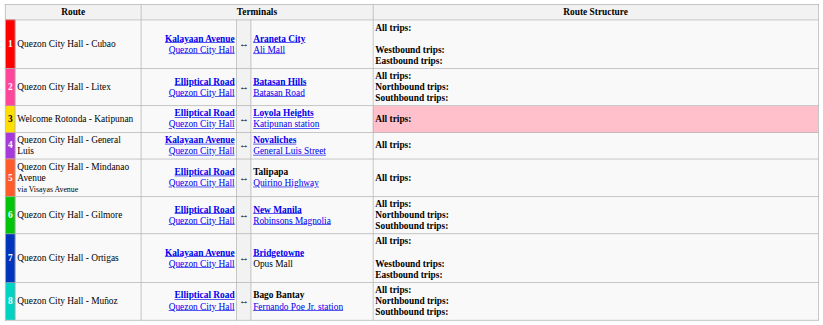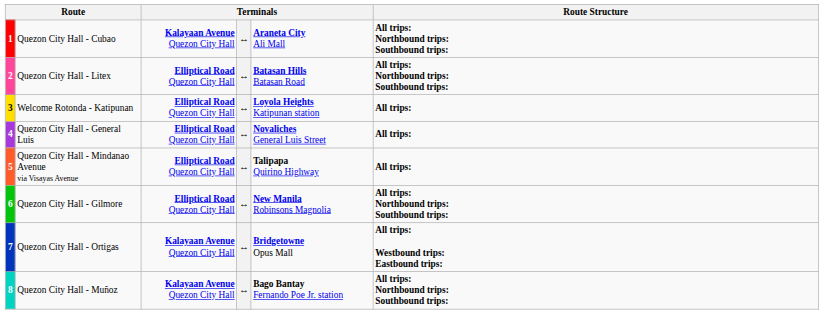(410, 44) All trips: Westbound trips: Eastbound trips: -> (412, 39) All trips: Northbound trips: Southbound trips:
(393, 119) pink background -> (393, 108) no background
(200, 146) Kalayaan Avenue Quezon City Hall -> (202, 135) Elliptical Road Quezon City Hall
(202, 301) Elliptical Road Quezon City Hall -> (200, 290) Kalayaan Avenue Quezon City Hall
